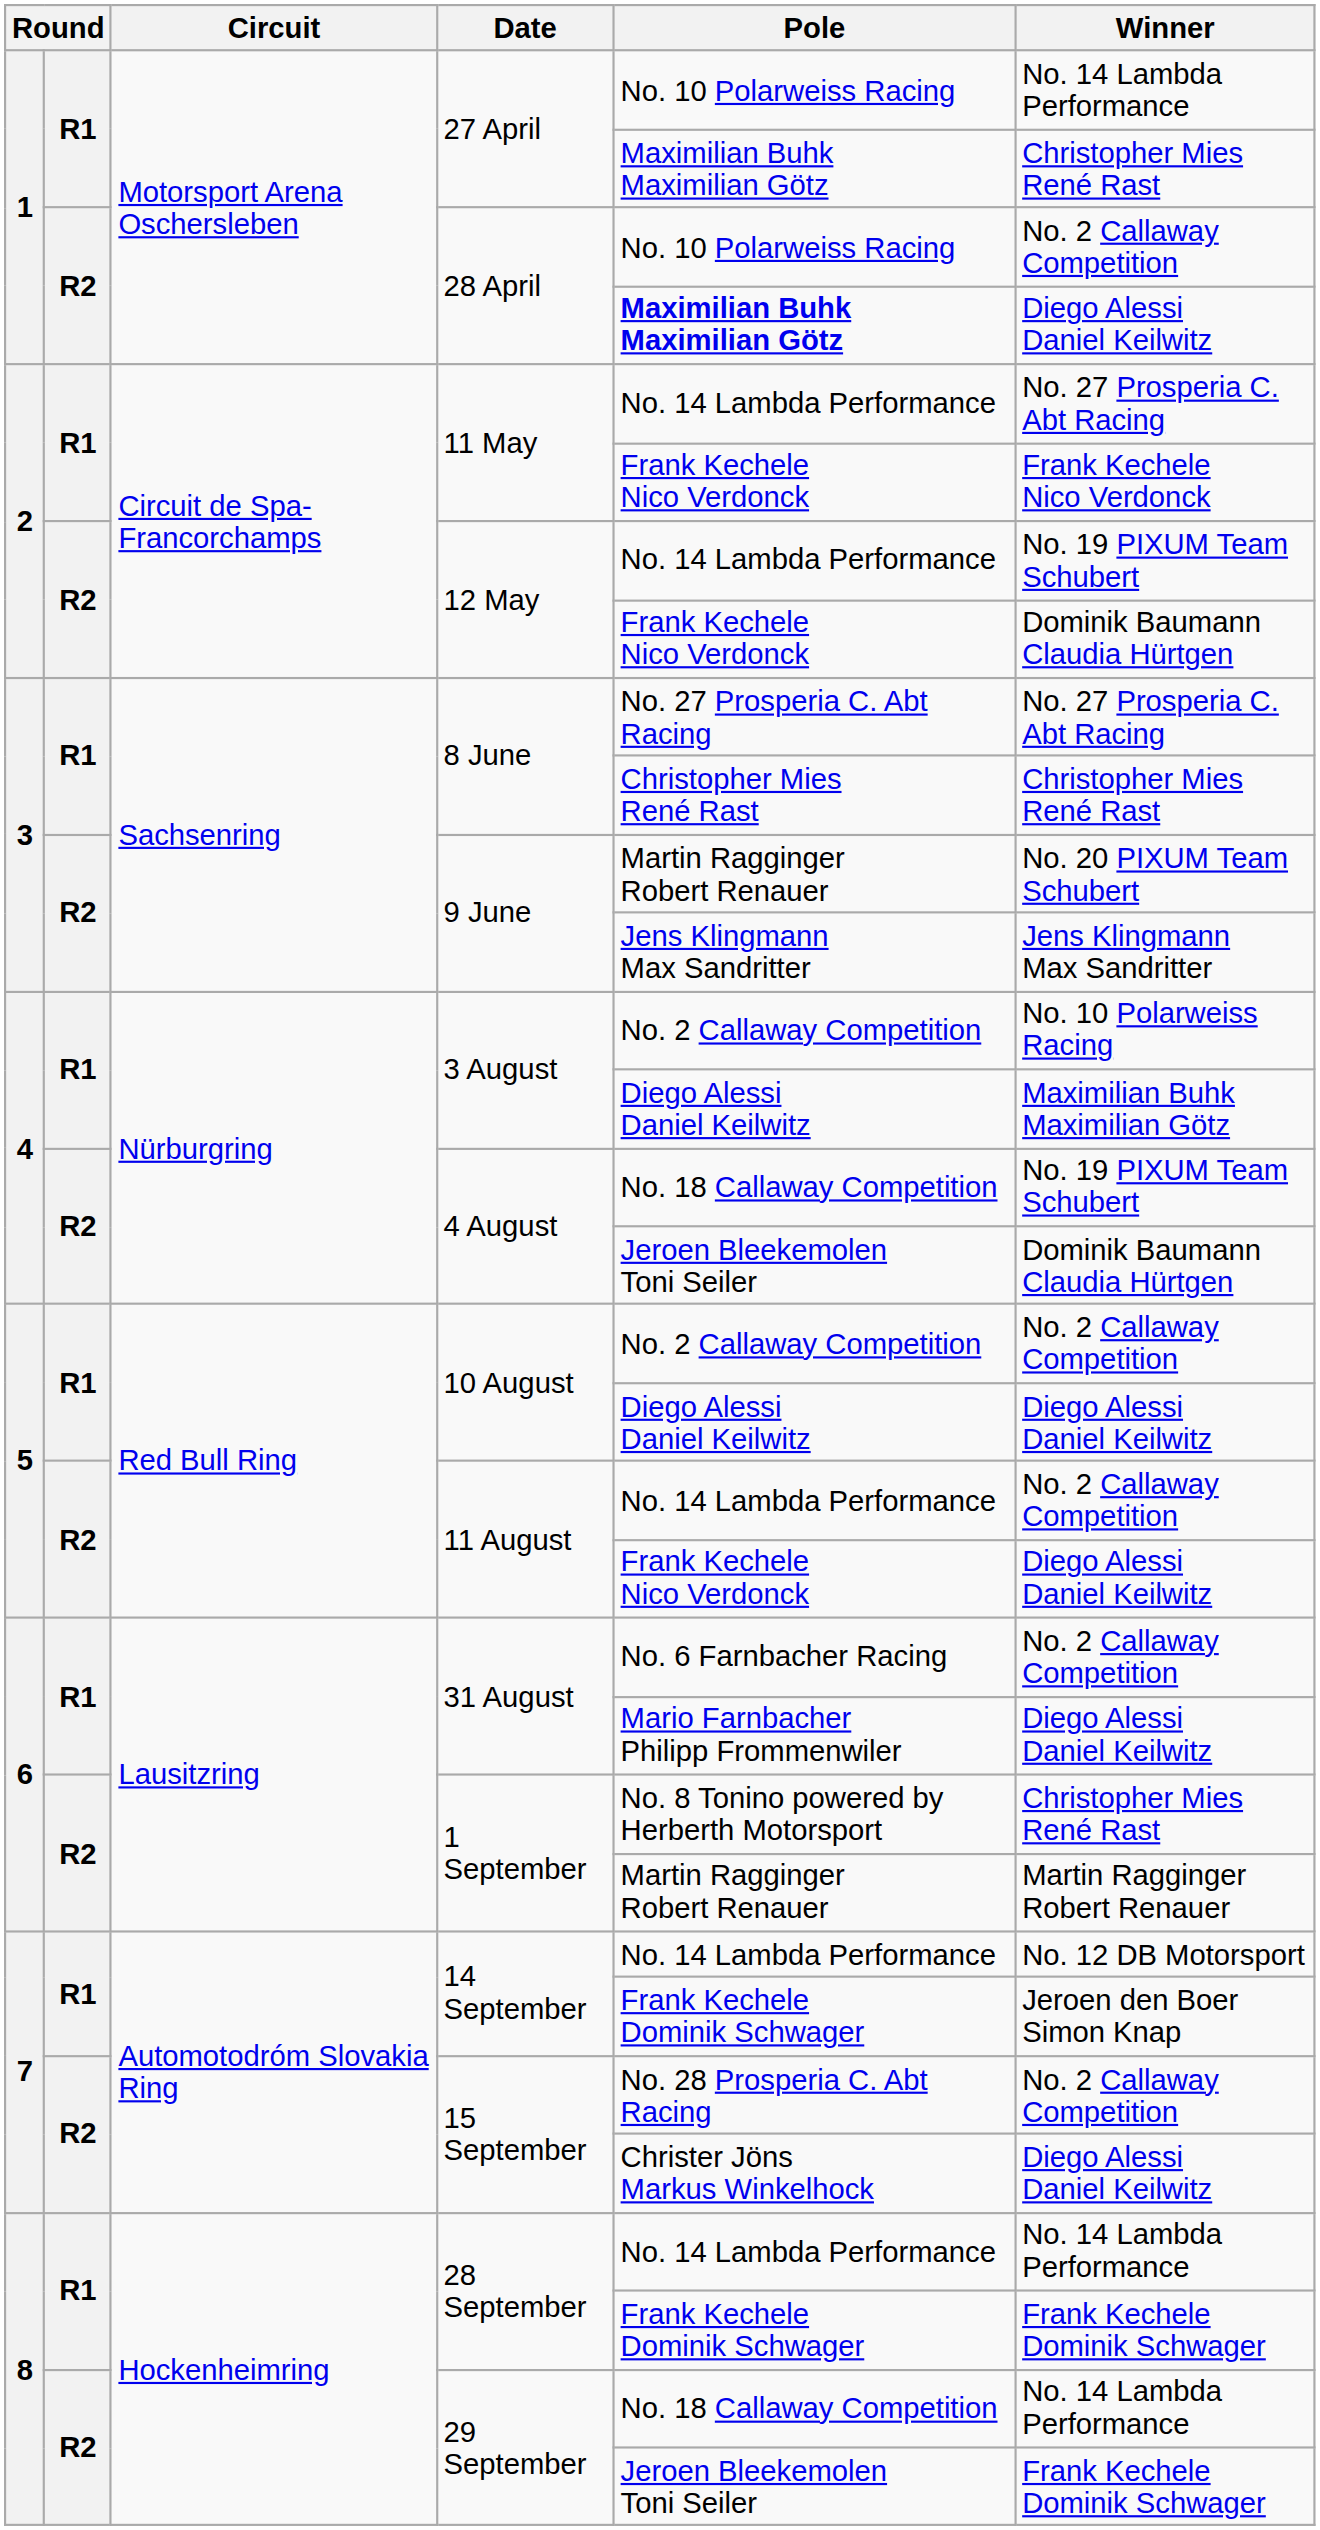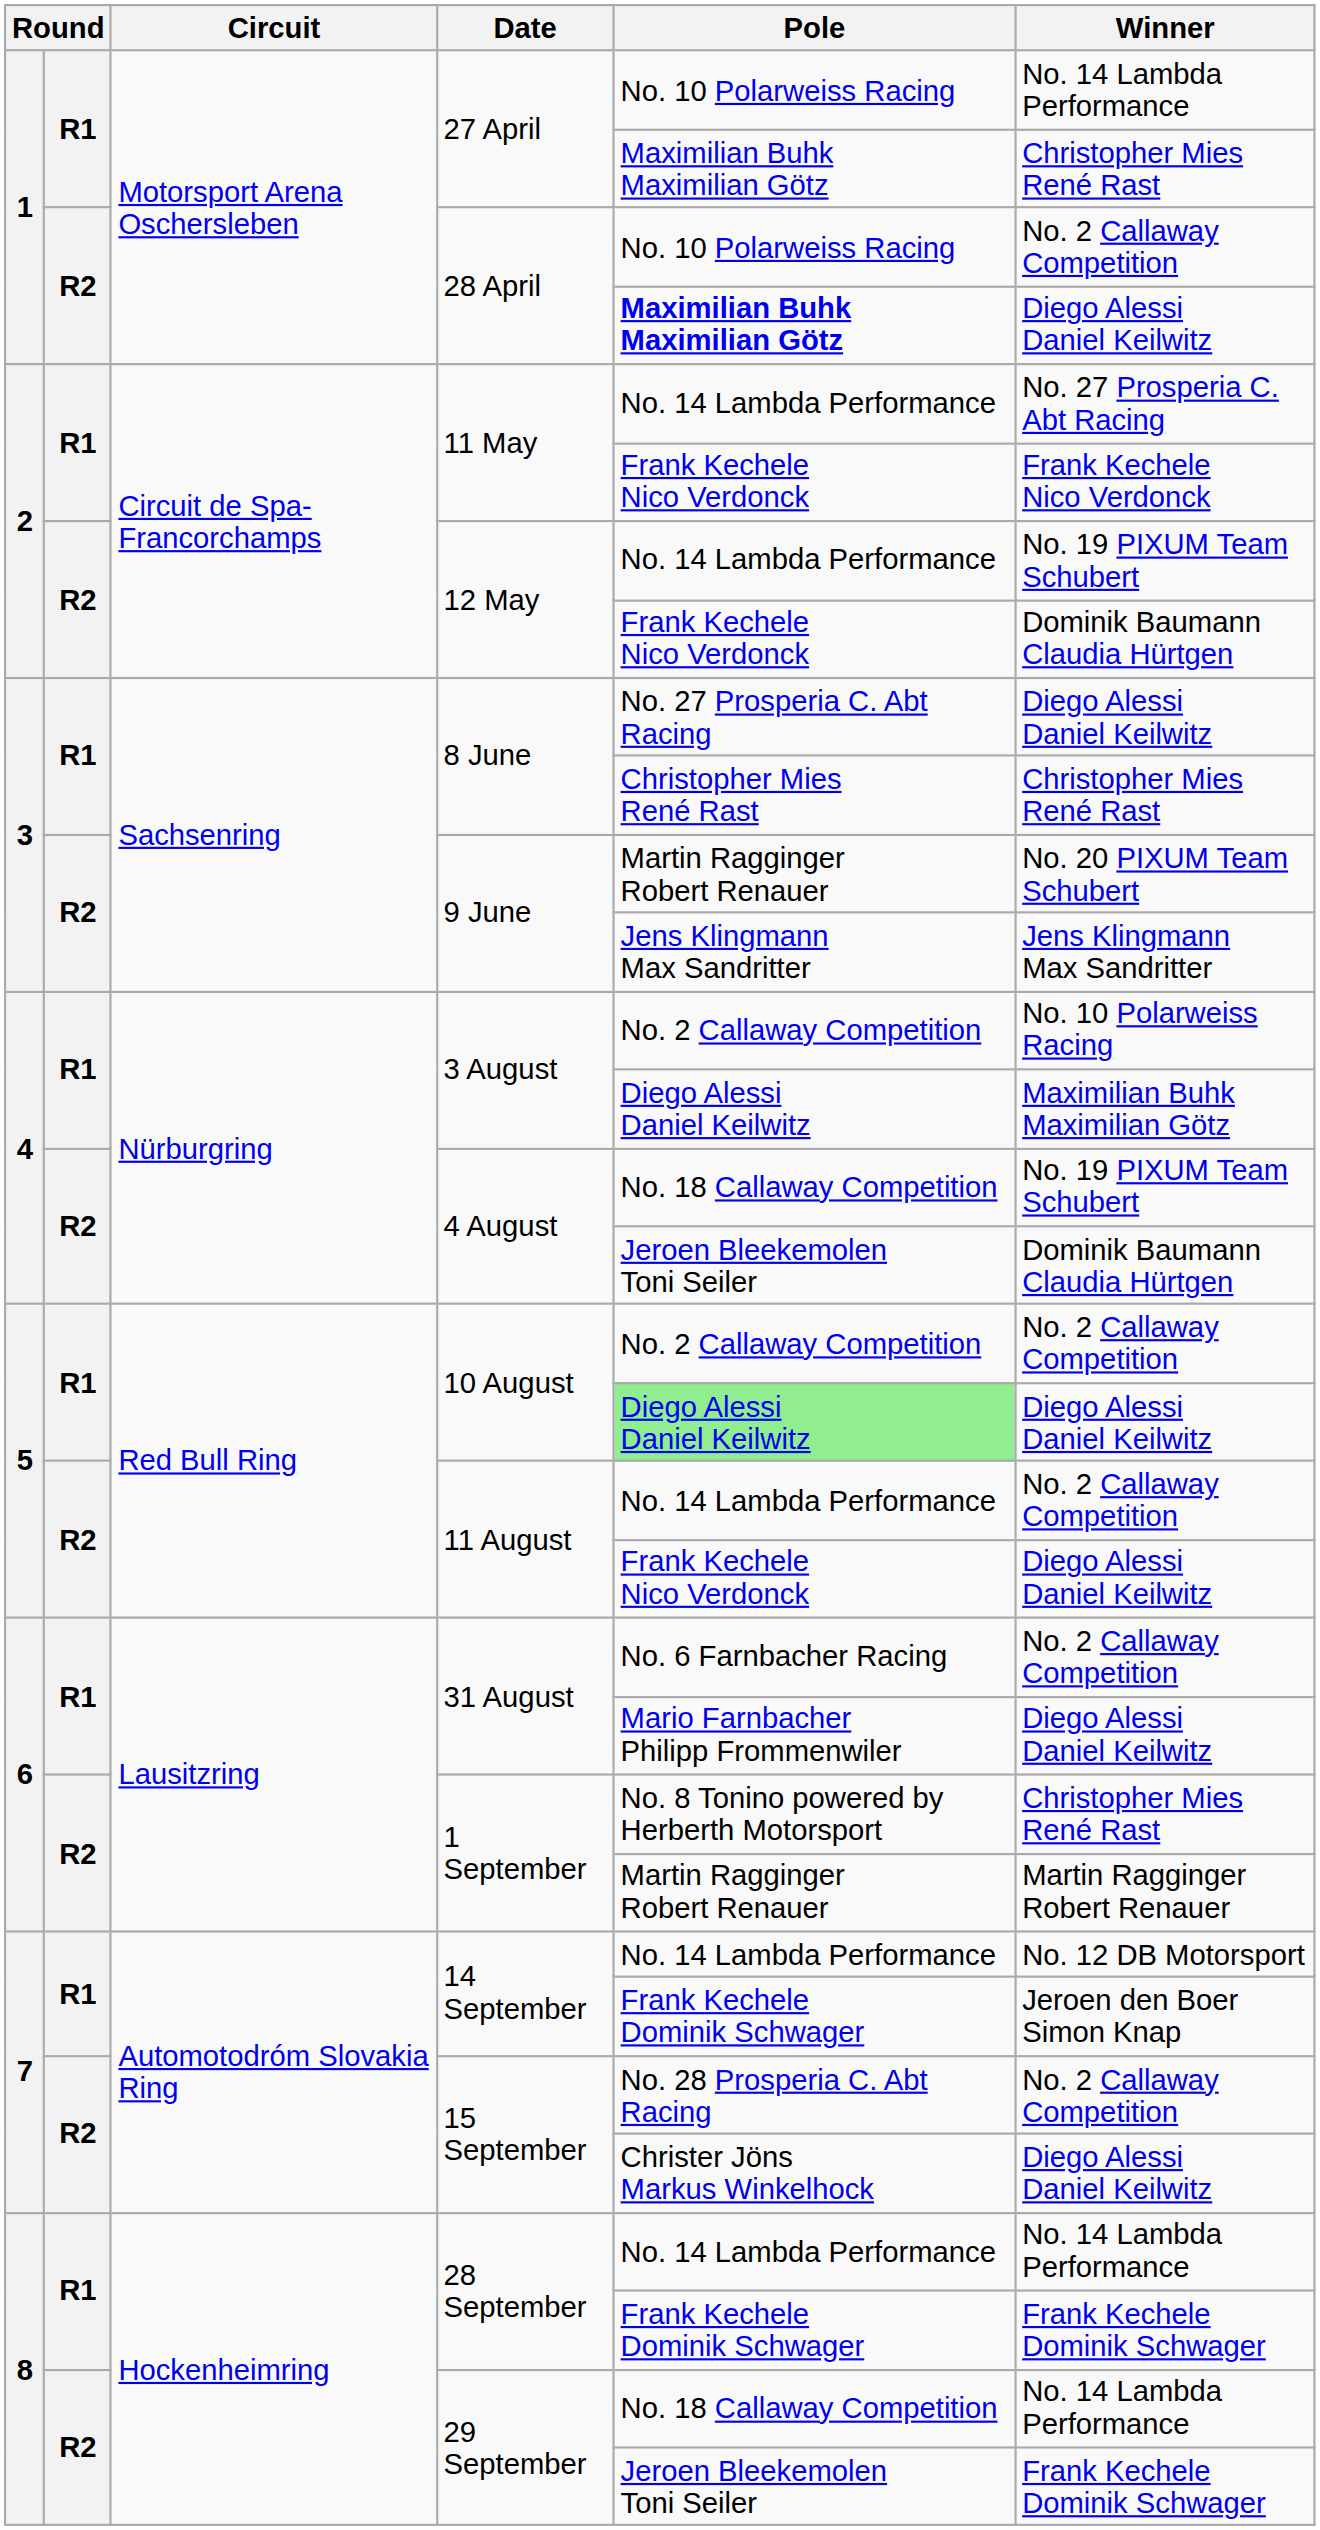(1151, 717) No. 27 Prosperia C. Abt Racing -> (1117, 717) Diego Alessi Daniel Keilwitz
(716, 1422) no background -> (716, 1422) lightgreen background
